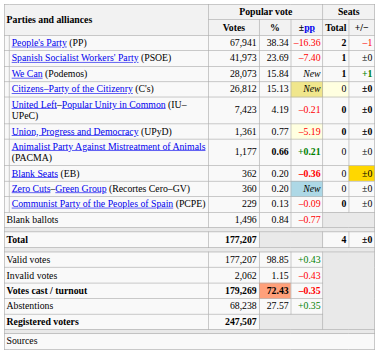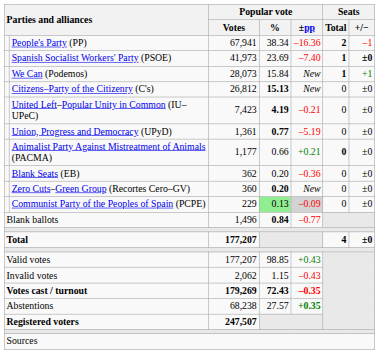(367, 58) normal -> (367, 58) bold
(367, 74) bold -> (367, 74) normal
(278, 89) normal -> (278, 89) bold
(312, 89) khaki background -> (312, 89) no background
(344, 89) lightyellow background -> (344, 89) no background
(367, 89) bold -> (367, 89) normal
(280, 110) normal -> (280, 110) bold
(344, 110) bold -> (344, 110) normal
(367, 110) bold -> (367, 110) normal
(280, 131) normal -> (280, 131) bold
(310, 131) lightyellow background -> (310, 131) no background
(344, 131) bold -> (344, 131) normal
(367, 131) bold -> (367, 131) normal
(280, 152) bold -> (280, 152) normal
(309, 152) bold -> (309, 152) normal
(344, 152) normal -> (344, 152) bold
(310, 173) bold -> (310, 173) normal
(367, 173) gold background -> (367, 173) no background
(280, 188) normal -> (280, 188) bold
(312, 188) lightblue background -> (312, 188) no background
(280, 204) no background -> (280, 204) lightgreen background
(310, 204) no background -> (310, 204) lightgrey background
(344, 204) bold -> (344, 204) normal
(280, 219) normal -> (280, 219) bold
(278, 290) lightsalmon background -> (278, 290) no background
(309, 306) normal -> (309, 306) bold
